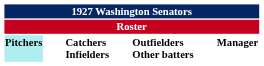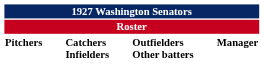(24, 42) paleturquoise background -> (24, 42) no background
